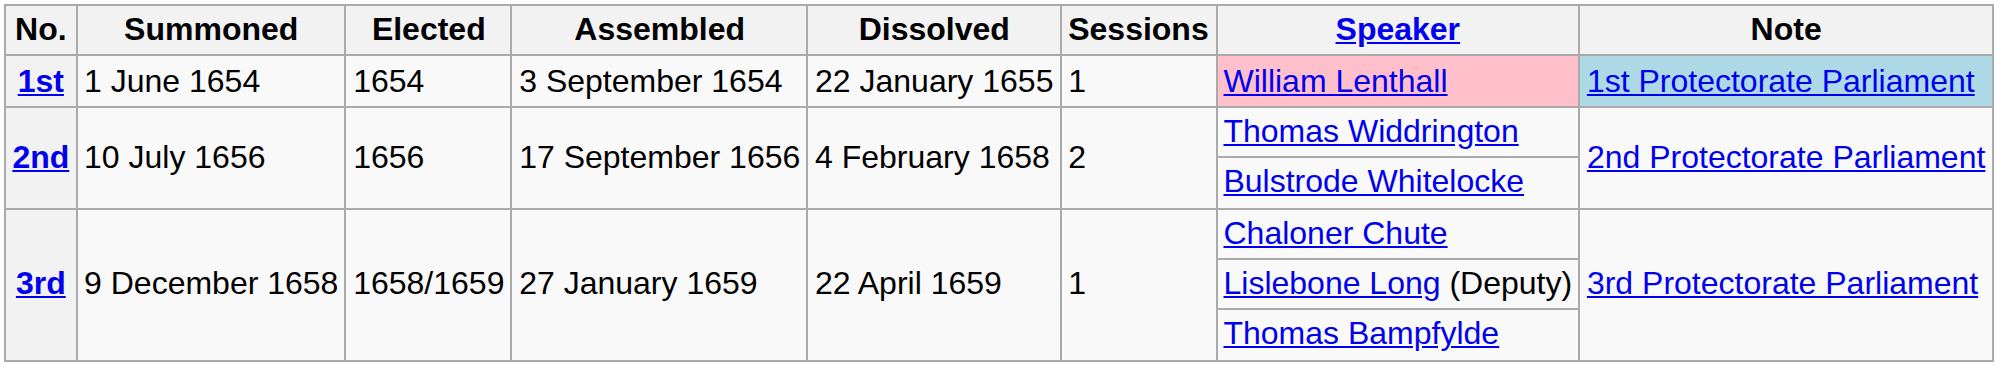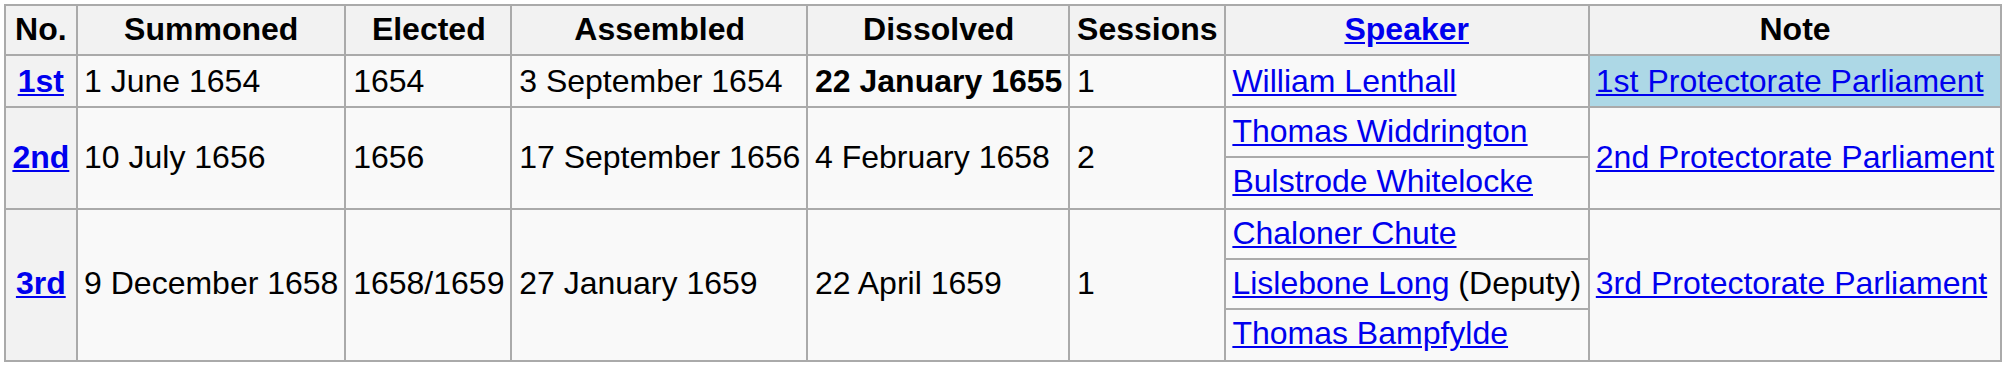(934, 80) normal -> (939, 80) bold
(1336, 80) pink background -> (1344, 80) no background
